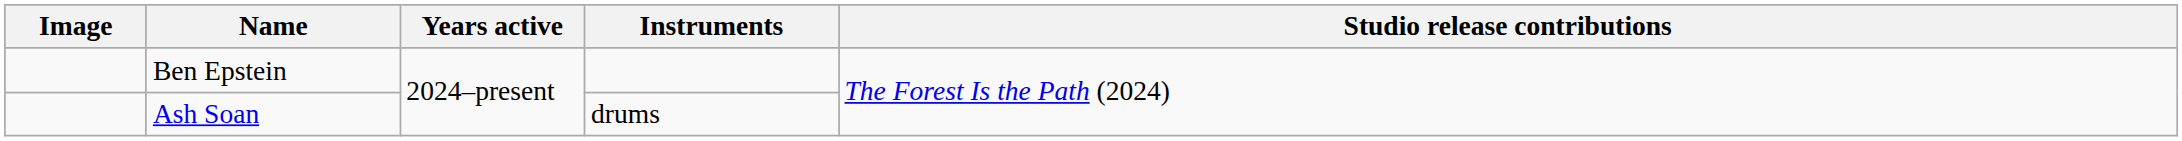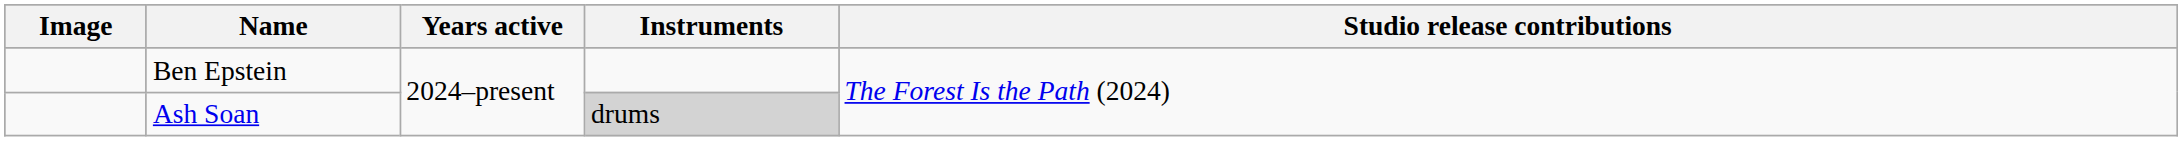(625, 113) no background -> (625, 113) lightgrey background
